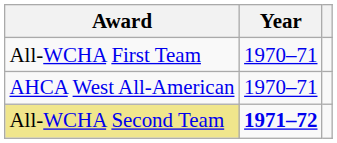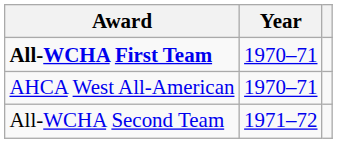(105, 54) normal -> (111, 54) bold
(117, 120) khaki background -> (117, 120) no background
(281, 120) bold -> (281, 120) normal
